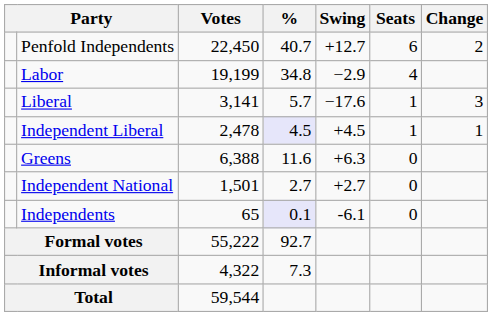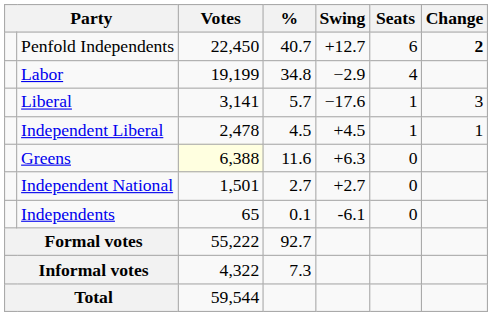(479, 46) normal -> (479, 46) bold
(300, 130) lavender background -> (300, 130) no background
(239, 158) no background -> (239, 158) lightyellow background
(300, 213) lavender background -> (300, 213) no background
